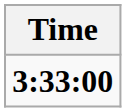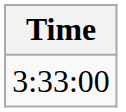(63, 80) bold -> (61, 80) normal
